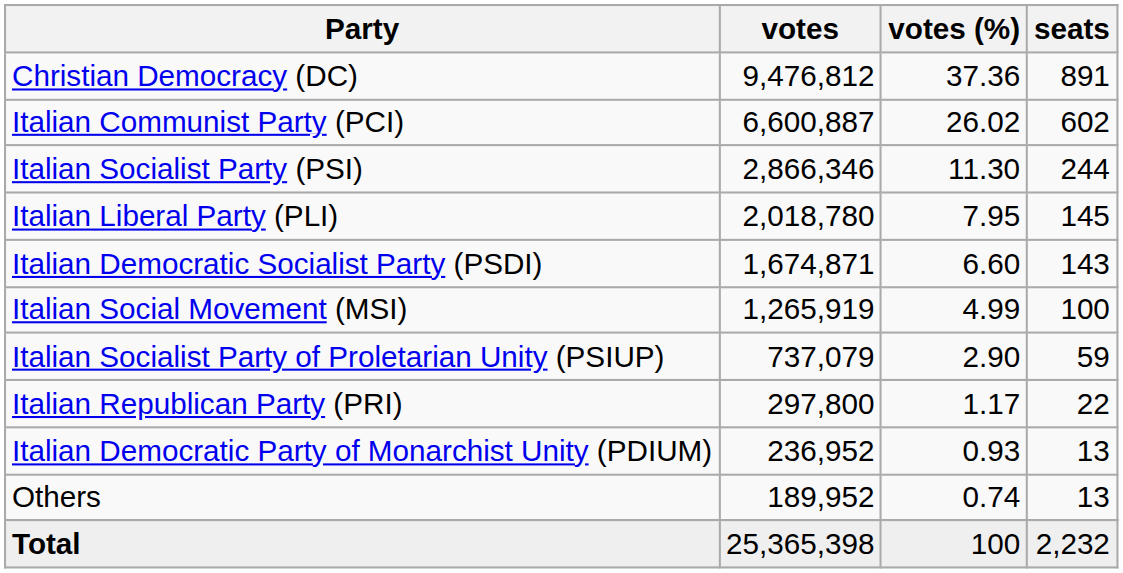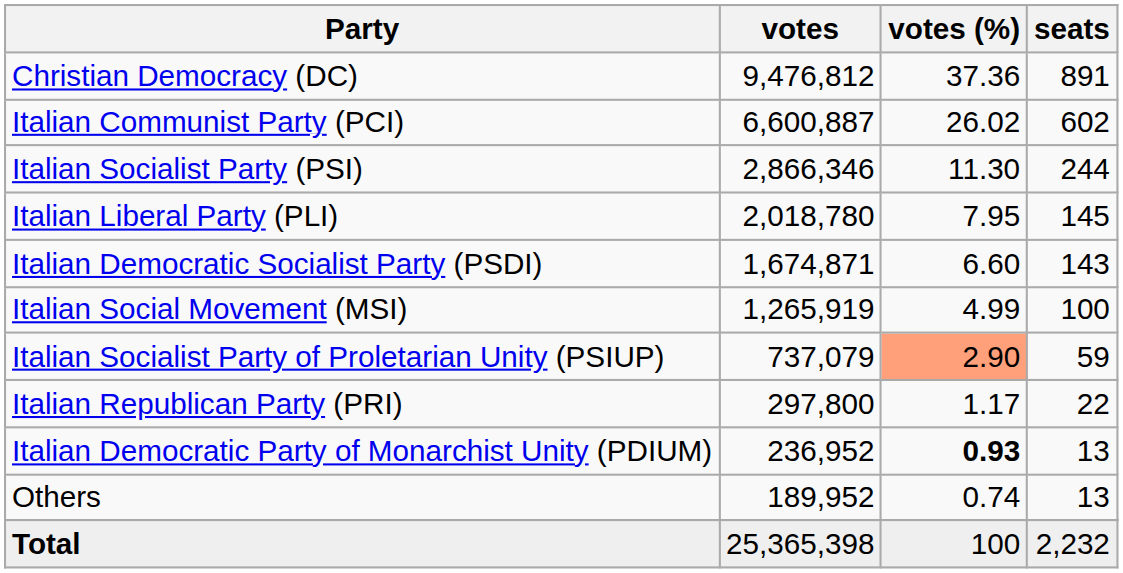(991, 357) no background -> (991, 357) lightsalmon background
(991, 451) normal -> (991, 451) bold
